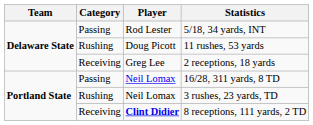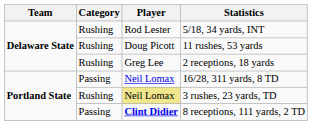(95, 29) Passing -> (96, 29) Rushing
(100, 62) Receiving -> (96, 62) Rushing
(151, 95) no background -> (149, 95) khaki background
(100, 112) Receiving -> (95, 112) Passing
